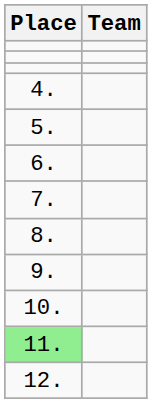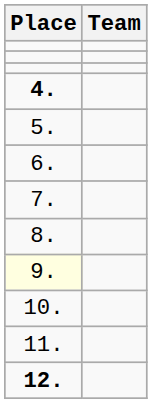(44, 91) normal -> (44, 91) bold
(44, 272) no background -> (44, 272) lightyellow background
(43, 345) lightgreen background -> (43, 345) no background
(43, 381) normal -> (43, 381) bold
